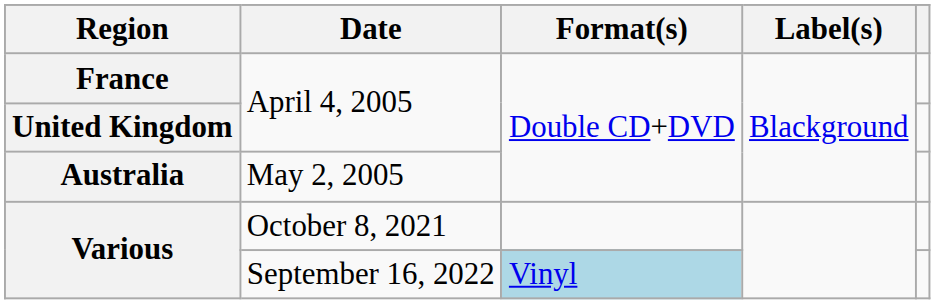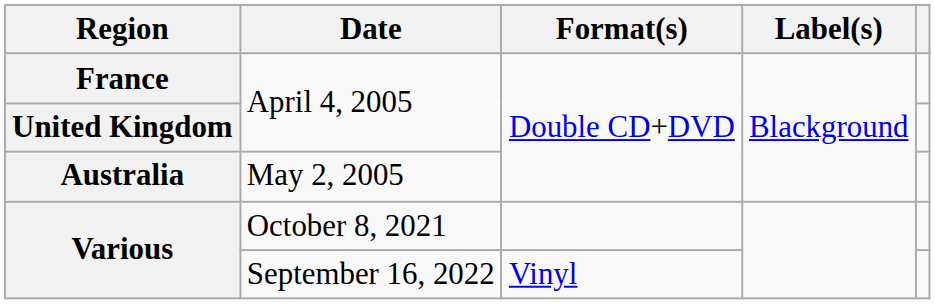(543, 273) lightblue background -> (543, 273) no background
